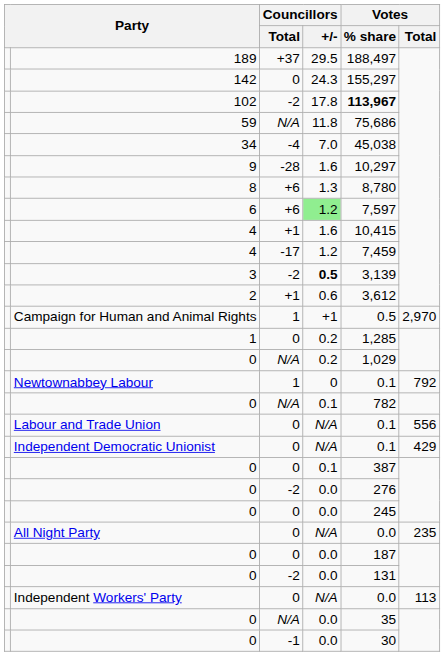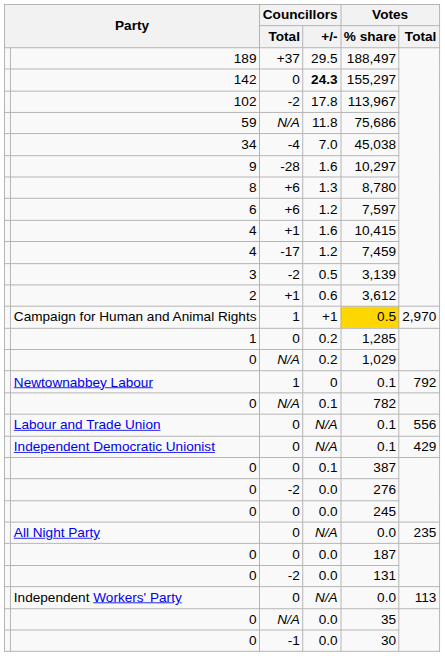(324, 79) normal -> (324, 79) bold
(372, 101) bold -> (372, 101) normal
(328, 209) lightgreen background -> (328, 209) no background
(328, 274) bold -> (328, 274) normal
(387, 317) no background -> (387, 317) gold background
